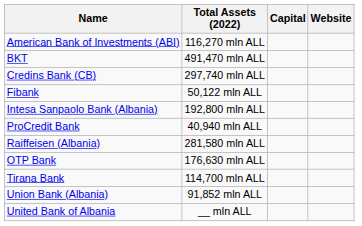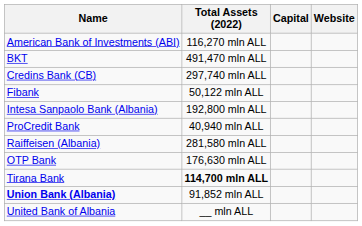(225, 178) normal -> (226, 178) bold
(57, 195) normal -> (61, 195) bold
